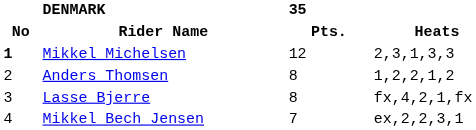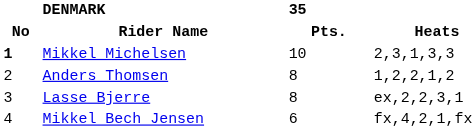(298, 54) 12 -> (298, 54) 10
(423, 97) fx,4,2,1,fx -> (419, 97) ex,2,2,3,1
(293, 119) 7 -> (293, 119) 6
(419, 119) ex,2,2,3,1 -> (423, 119) fx,4,2,1,fx
